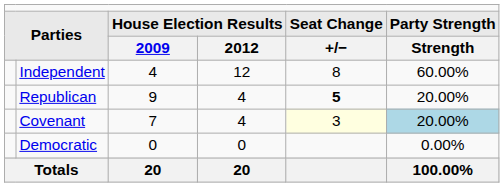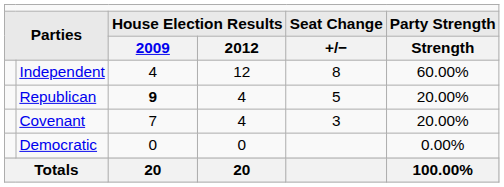(153, 96) normal -> (153, 96) bold
(336, 96) bold -> (336, 96) normal
(336, 121) lightyellow background -> (336, 121) no background
(443, 121) lightblue background -> (443, 121) no background
